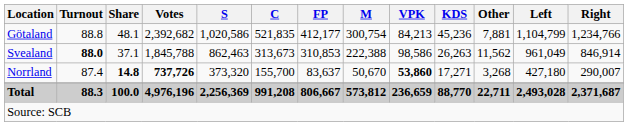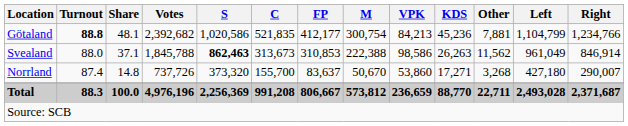(92, 33) normal -> (92, 33) bold
(92, 53) bold -> (92, 53) normal
(229, 53) normal -> (229, 53) bold
(128, 72) bold -> (128, 72) normal
(174, 72) bold -> (174, 72) normal
(415, 72) bold -> (415, 72) normal
